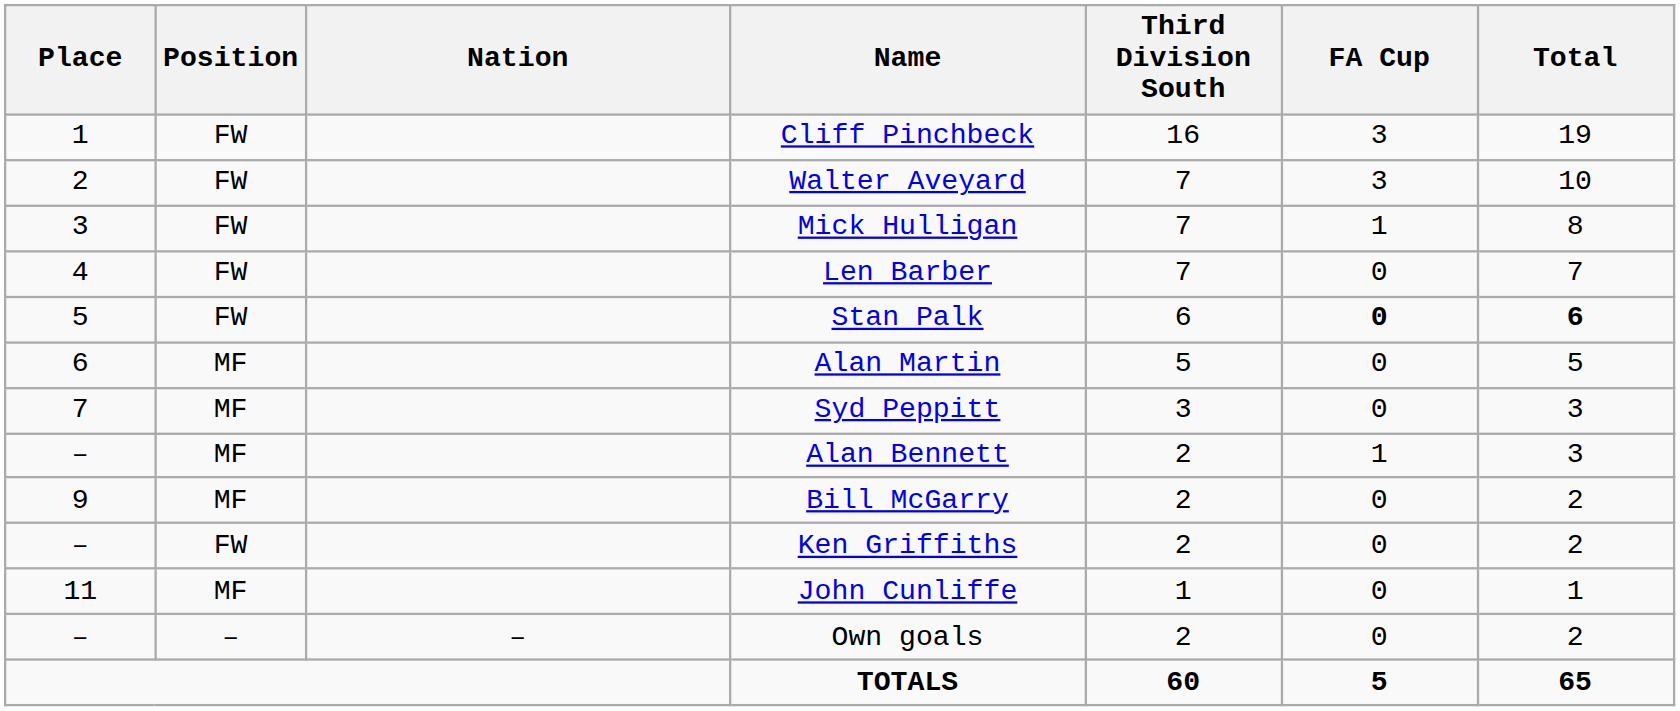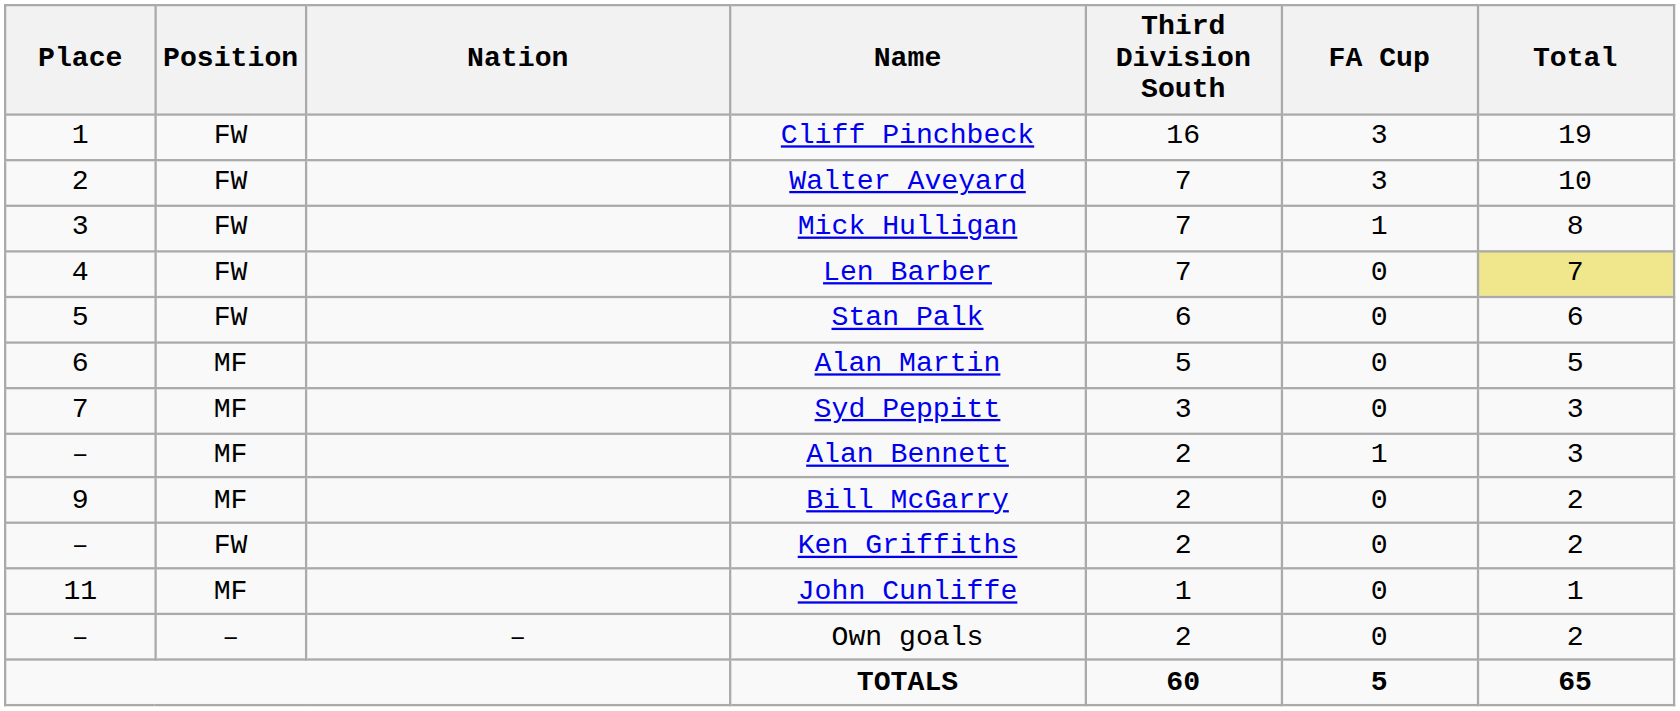(1575, 274) no background -> (1575, 274) khaki background
(1379, 319) bold -> (1379, 319) normal
(1575, 319) bold -> (1575, 319) normal
